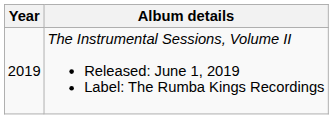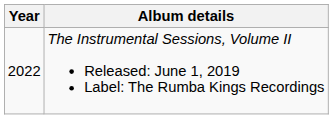(24, 70) 2019 -> (24, 70) 2022
